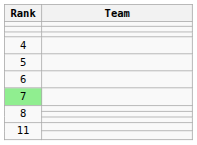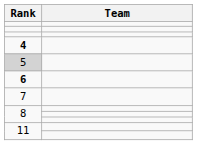(23, 45) normal -> (23, 45) bold
(23, 62) no background -> (23, 62) lightgrey background
(23, 80) normal -> (23, 80) bold
(23, 97) lightgreen background -> (23, 97) no background
